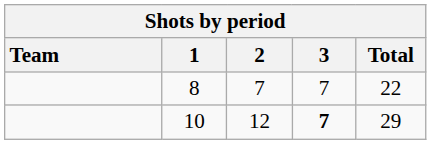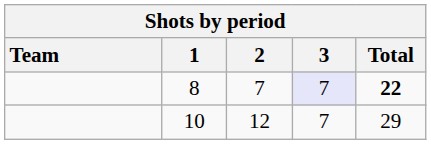(324, 88) no background -> (324, 88) lavender background
(391, 88) normal -> (391, 88) bold
(324, 121) bold -> (324, 121) normal
